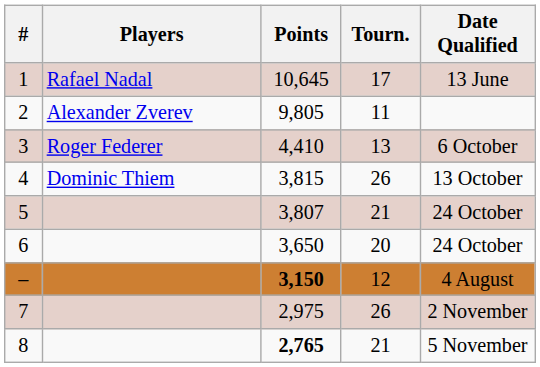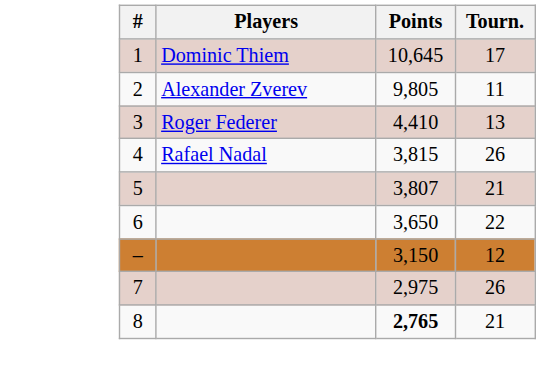- column: (478, 34)
(100, 79) Rafael Nadal -> (225, 55) Dominic Thiem
(111, 179) Dominic Thiem -> (214, 155) Rafael Nadal
(381, 245) 20 -> (495, 221) 22
(301, 278) bold -> (416, 255) normal
